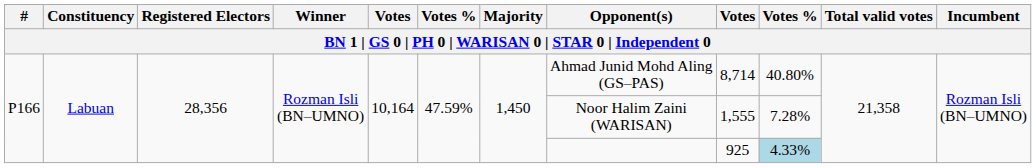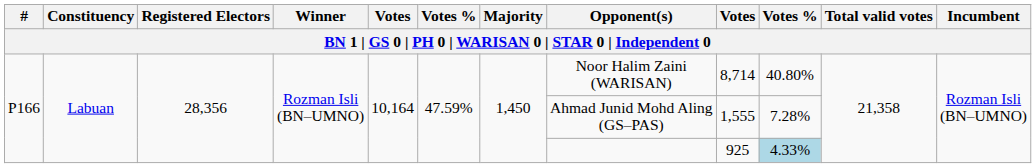(631, 74) Ahmad Junid Mohd Aling (GS–PAS) -> (631, 74) Noor Halim Zaini (WARISAN)
(631, 116) Noor Halim Zaini (WARISAN) -> (631, 116) Ahmad Junid Mohd Aling (GS–PAS)
